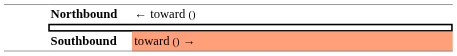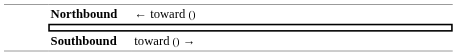(165, 41) lightsalmon background -> (165, 41) no background
